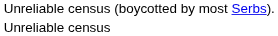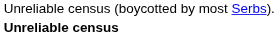(57, 27) normal -> (61, 27) bold
